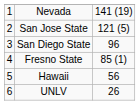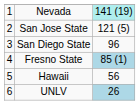(114, 12) no background -> (114, 12) paleturquoise background
(114, 60) no background -> (114, 60) lightblue background
(114, 92) no background -> (114, 92) lightblue background
